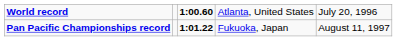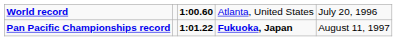(253, 28) normal -> (255, 28) bold
